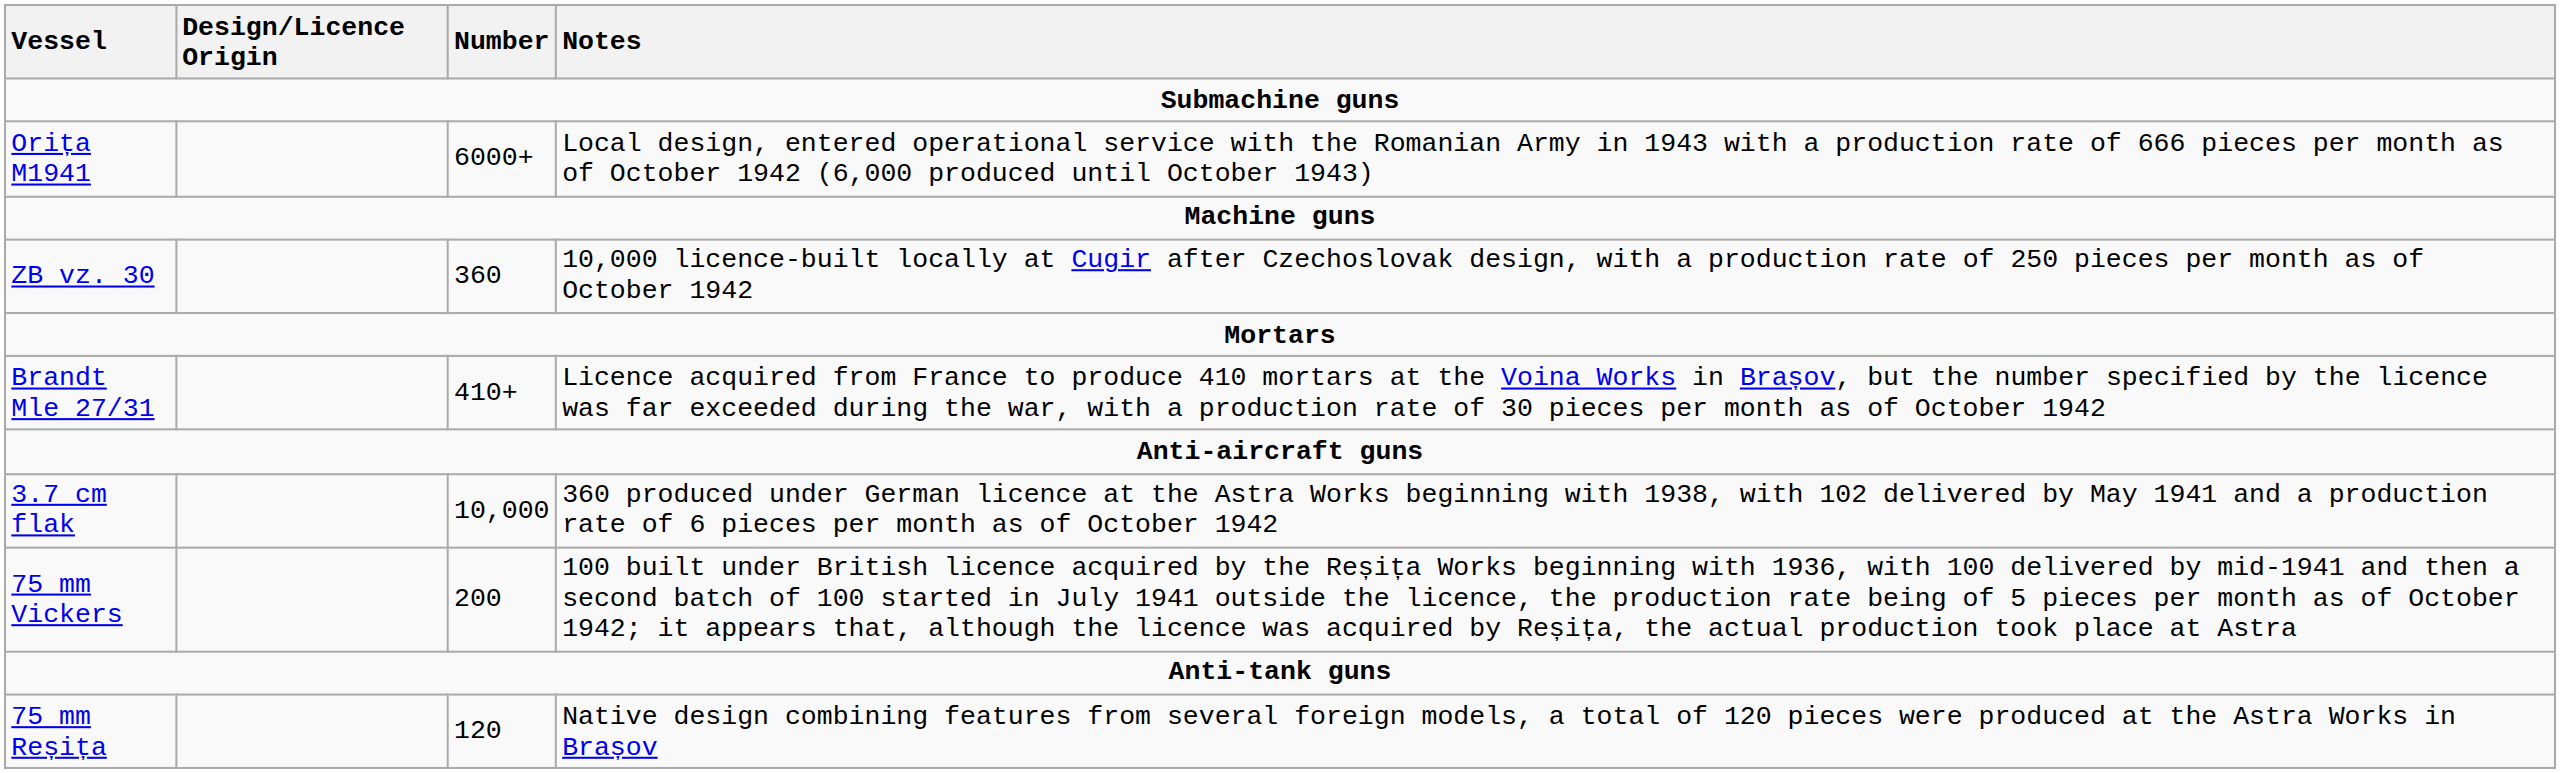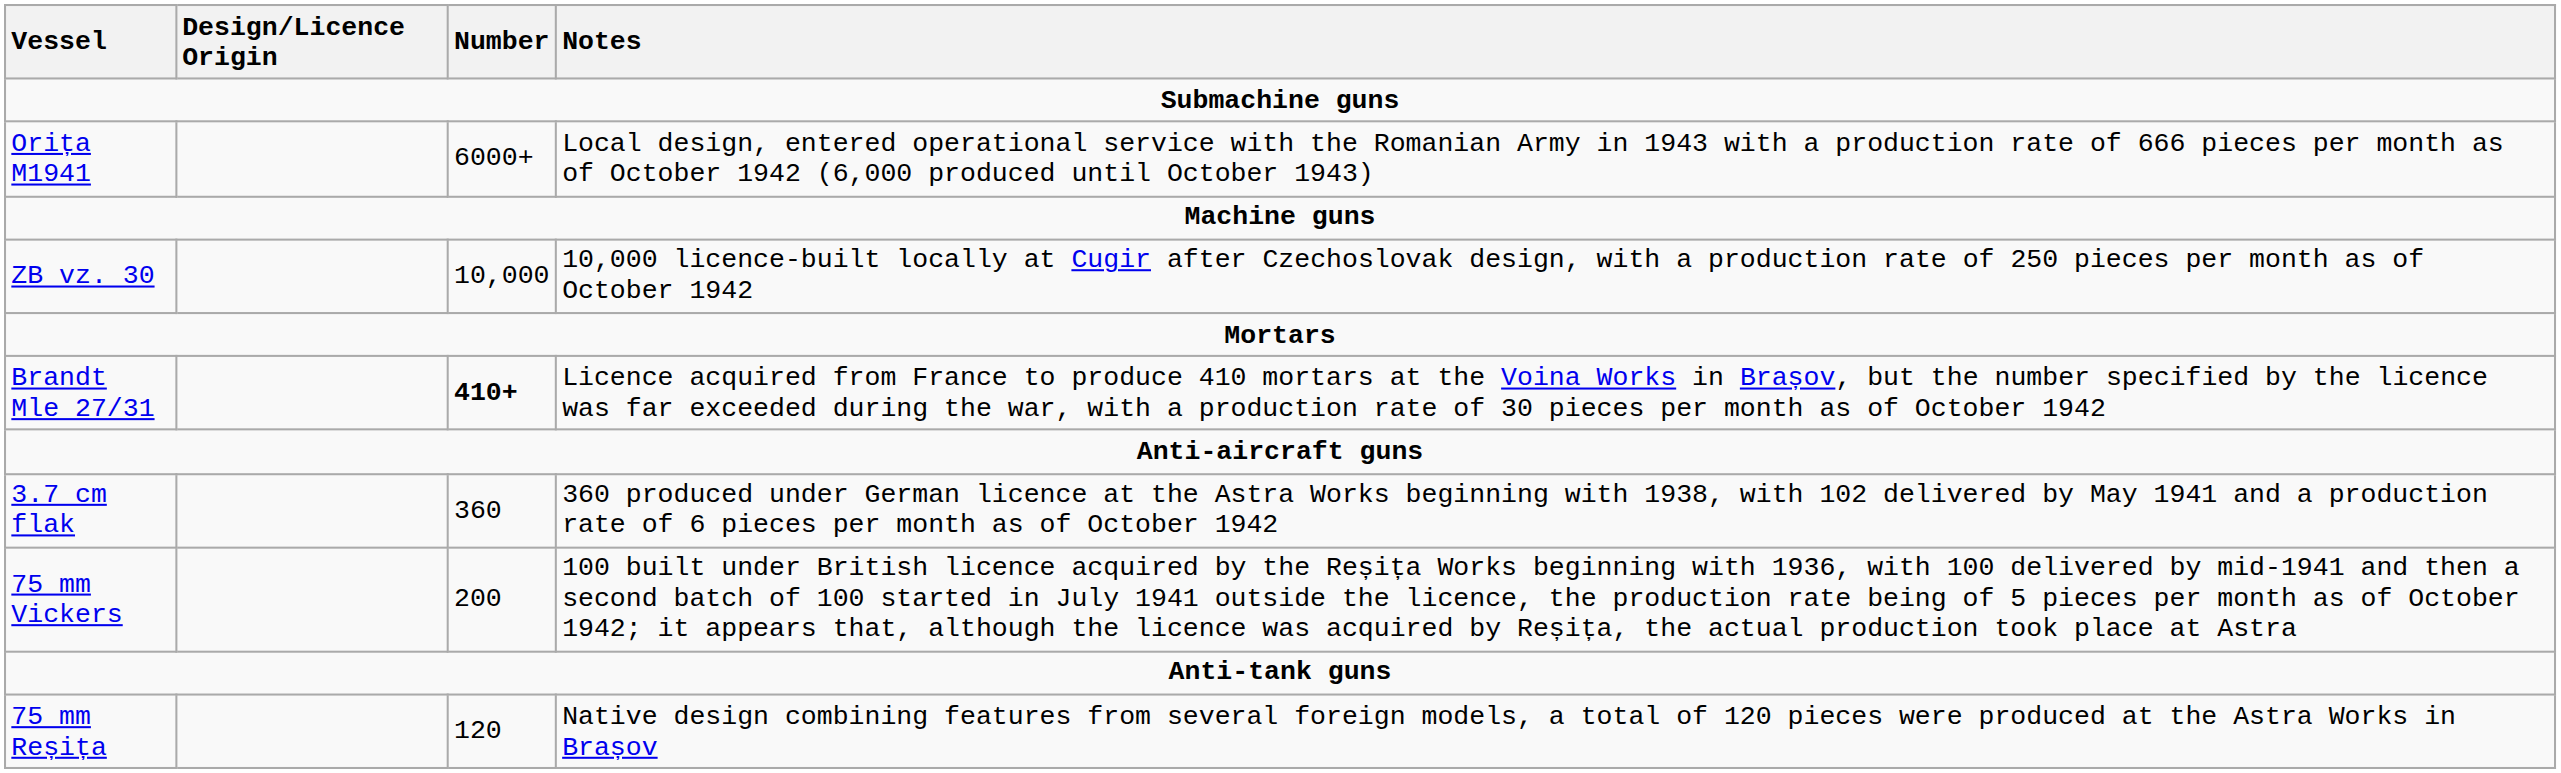(478, 276) 360 -> (502, 276) 10,000
(486, 393) normal -> (486, 393) bold
(502, 510) 10,000 -> (478, 510) 360
